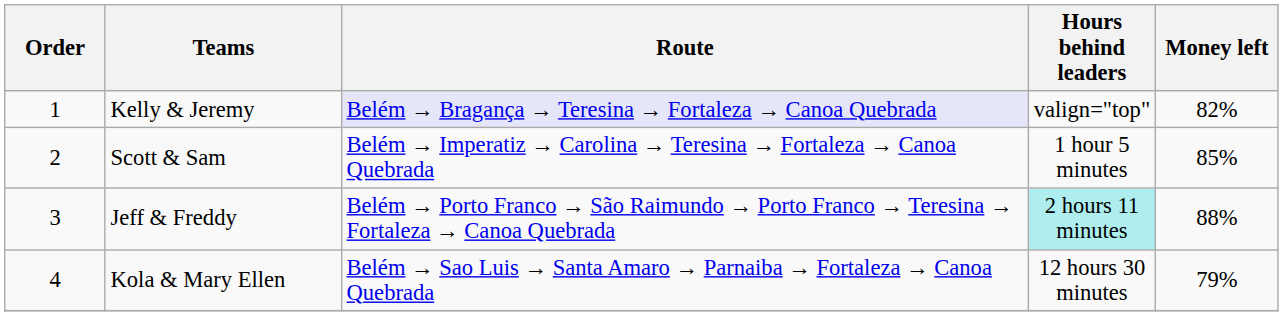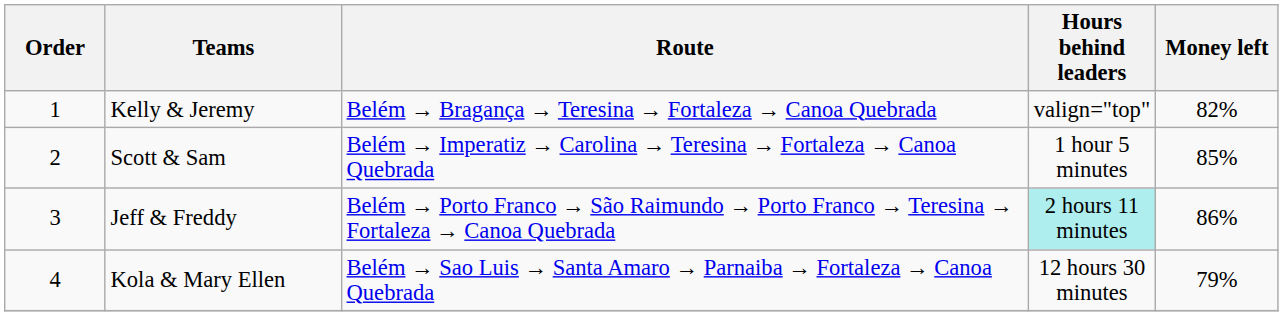(642, 108) lavender background -> (642, 108) no background
(1217, 218) 88% -> (1217, 218) 86%
